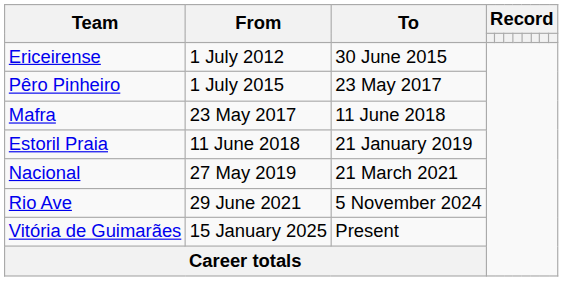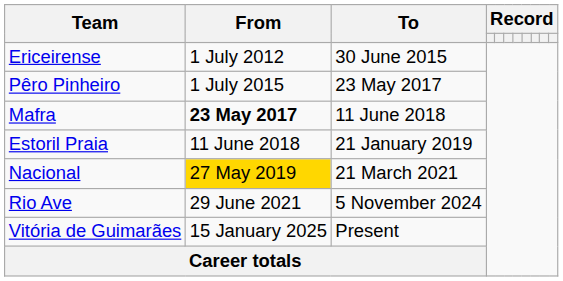(243, 115) normal -> (244, 115) bold
(243, 173) no background -> (243, 173) gold background
